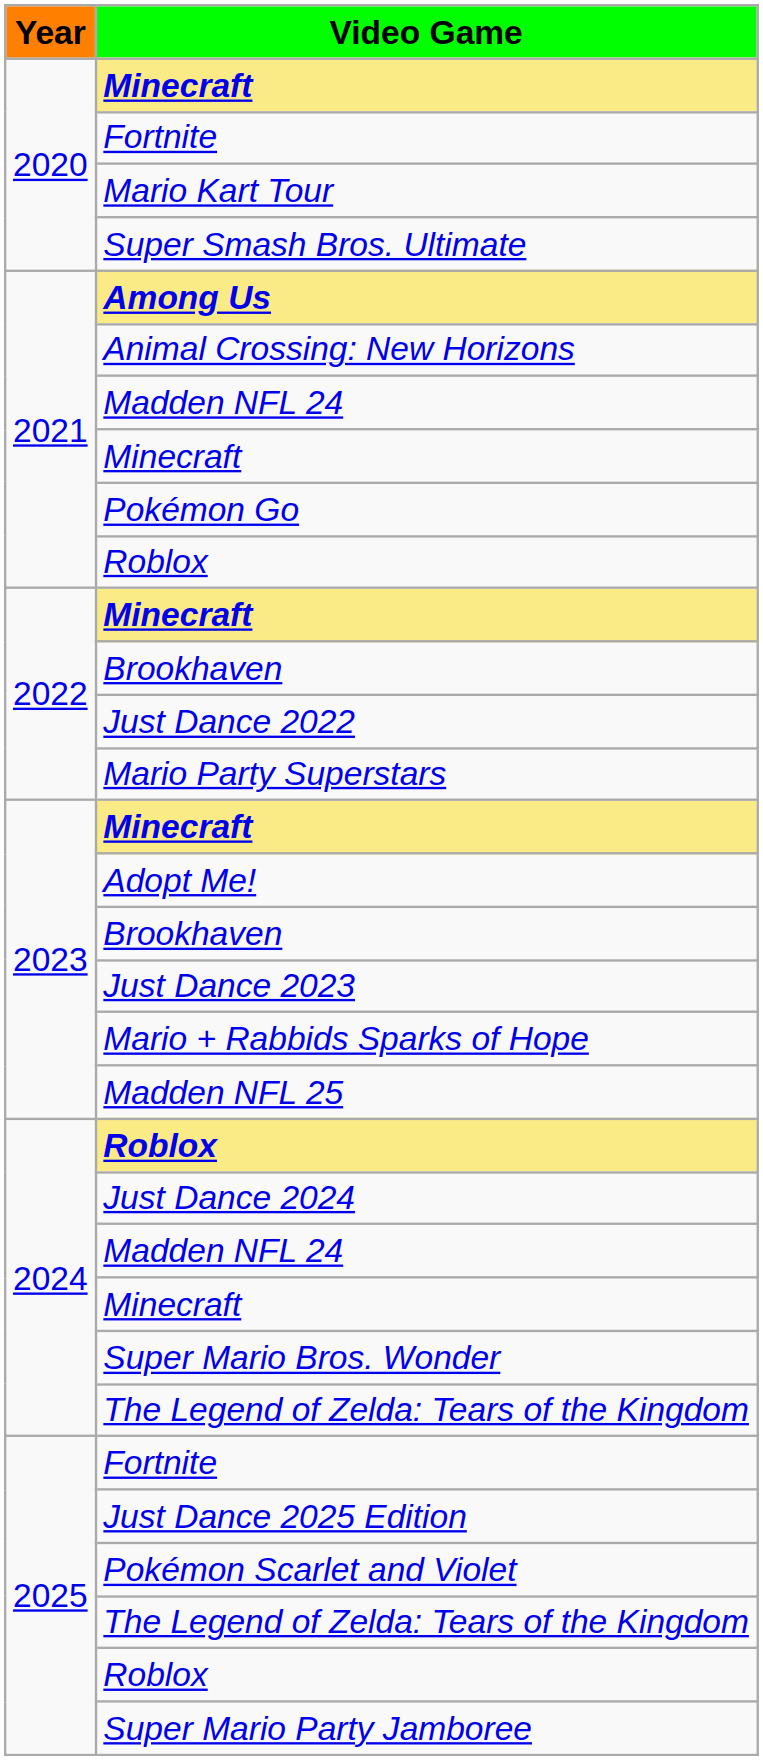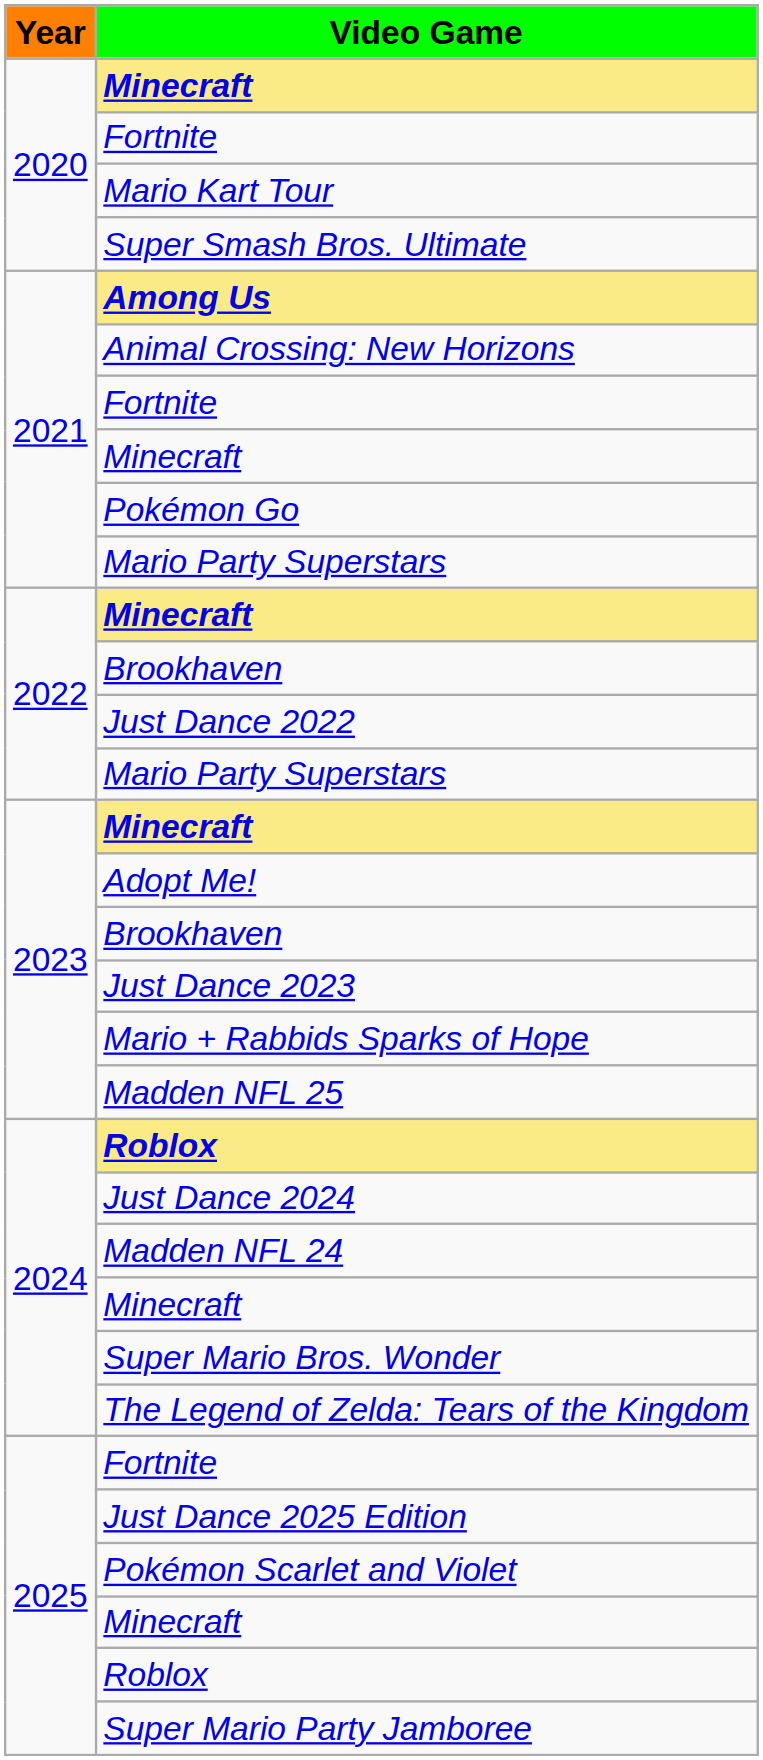(223, 403) Madden NFL 24 -> (160, 403) Fortnite
(156, 562) Roblox -> (275, 562) Mario Party Superstars
(426, 1622) The Legend of Zelda: Tears of the Kingdom -> (172, 1622) Minecraft
